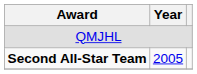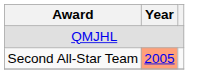(77, 58) bold -> (73, 58) normal
(168, 58) no background -> (159, 58) lightsalmon background
